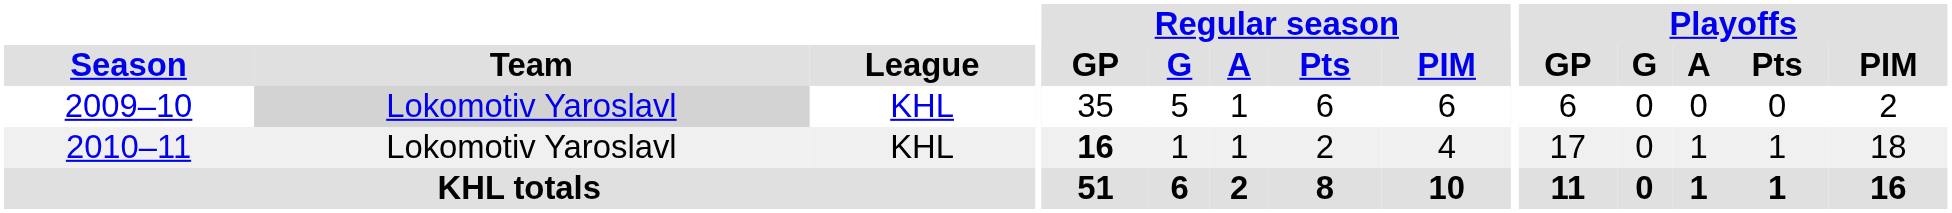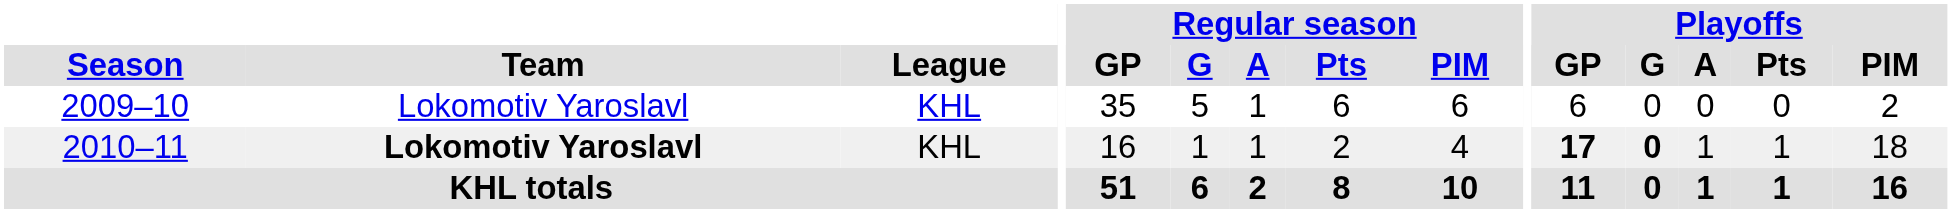(531, 105) lightgrey background -> (543, 105) no background
(531, 146) normal -> (543, 146) bold
(1096, 146) bold -> (1118, 146) normal
(1568, 146) normal -> (1578, 146) bold
(1644, 146) normal -> (1652, 146) bold
